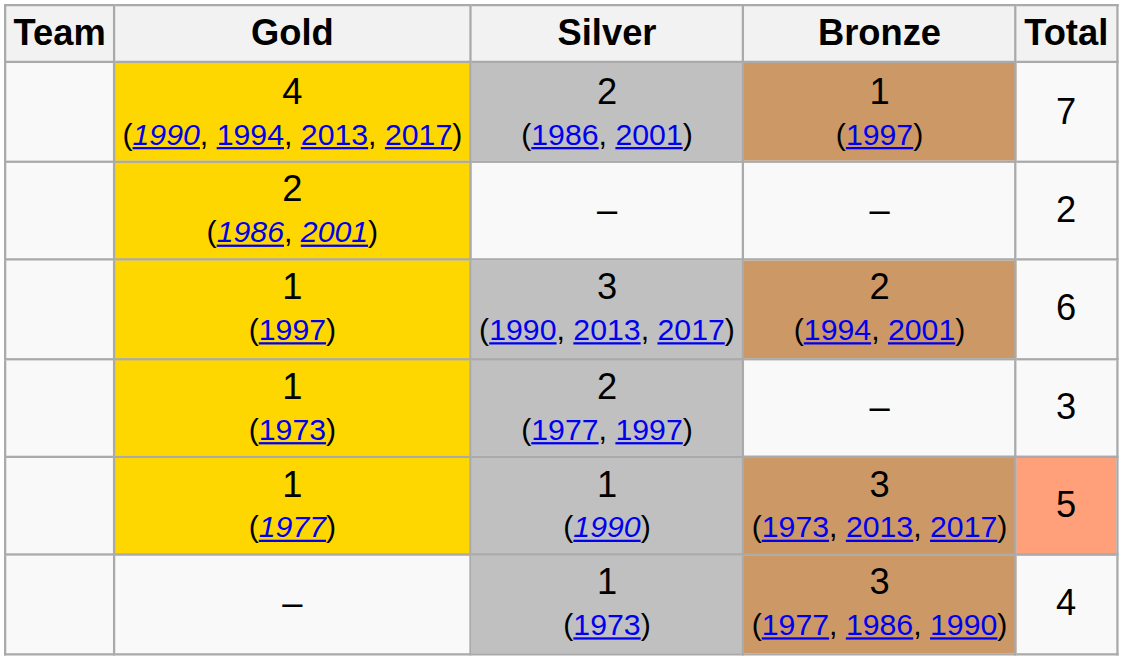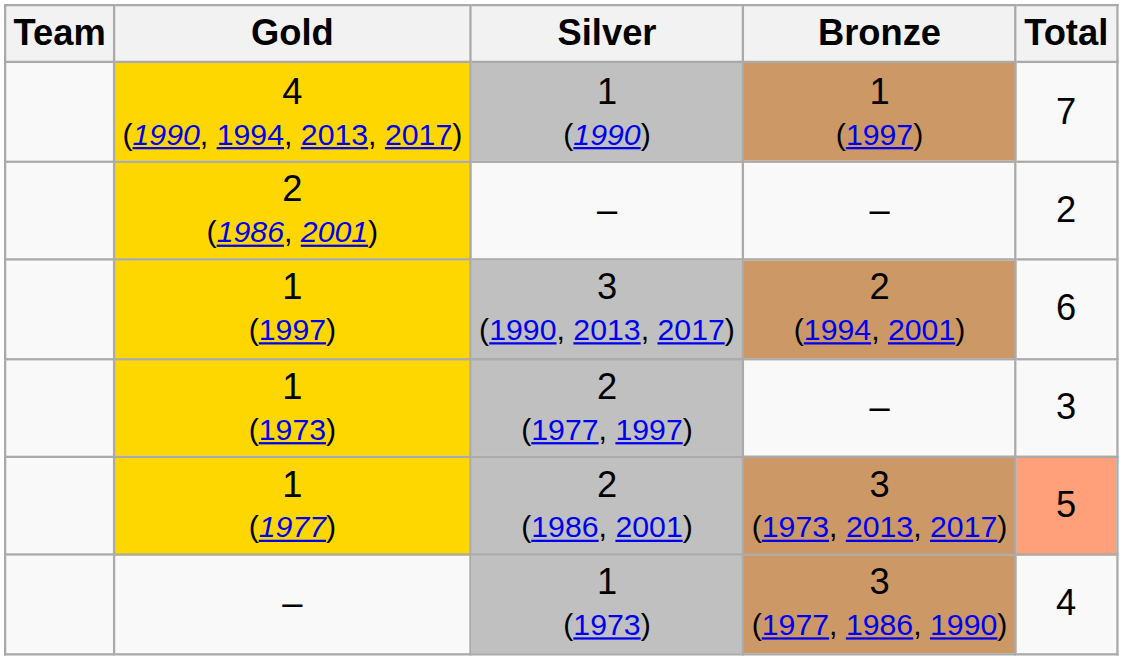(607, 111) 2 (1986, 2001) -> (607, 111) 1 (1990)
(607, 505) 1 (1990) -> (607, 505) 2 (1986, 2001)
